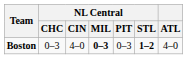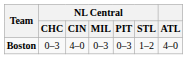(101, 46) bold -> (101, 46) normal
(146, 46) bold -> (146, 46) normal
